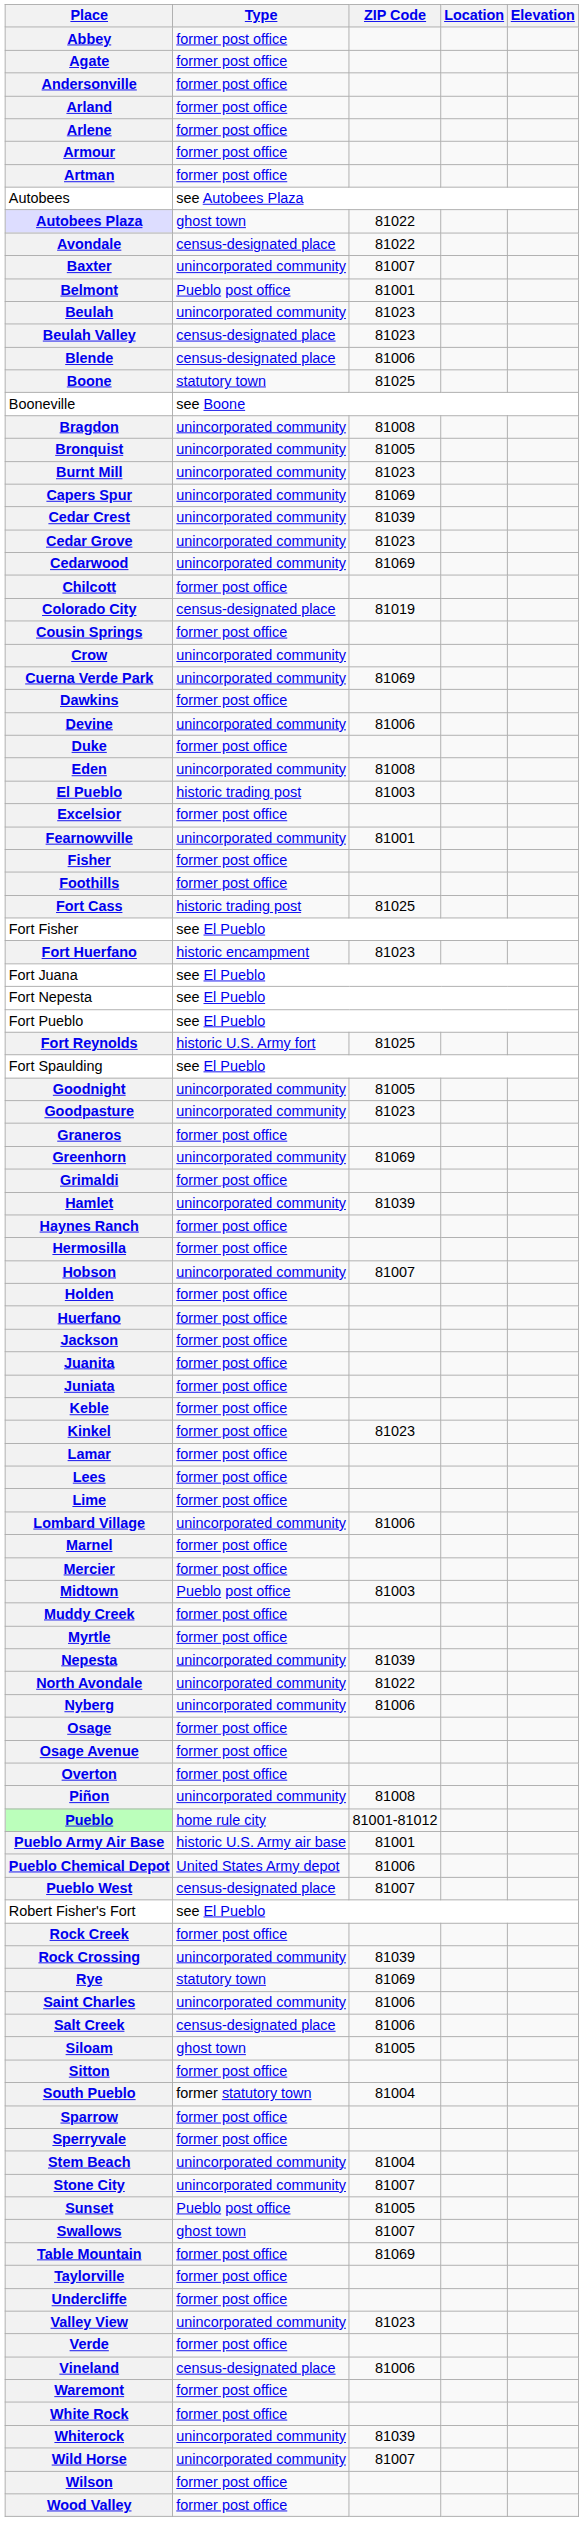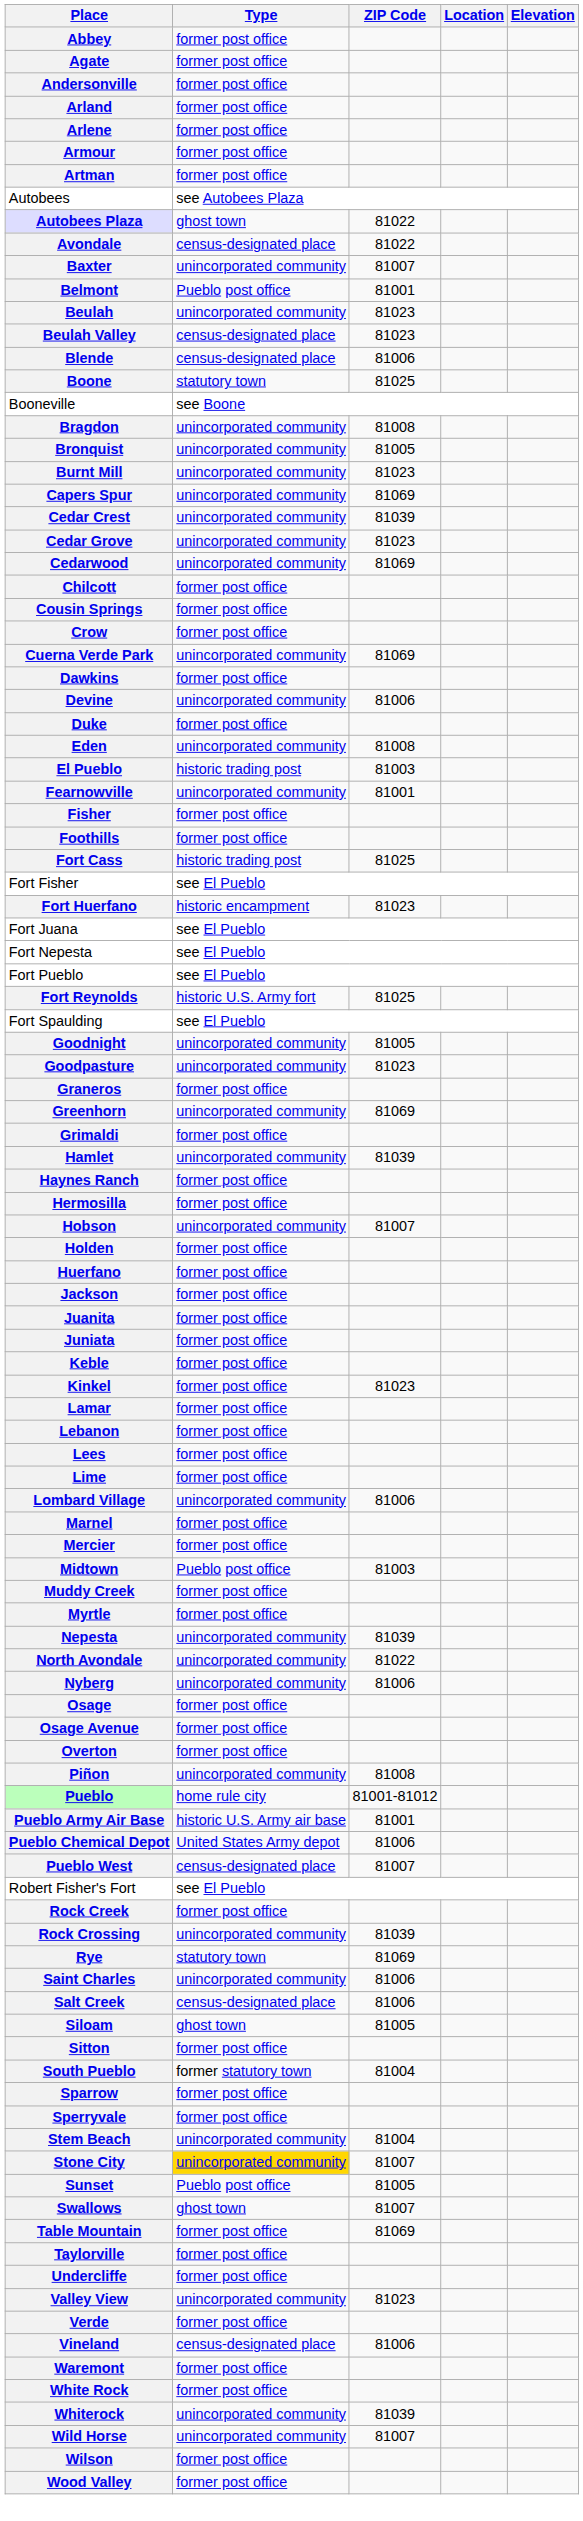- row: (89, 609)
(261, 655) unincorporated community -> (232, 632) former post office
- row: (89, 815)
+ row: (89, 1431)
(261, 2185) no background -> (261, 2162) gold background
